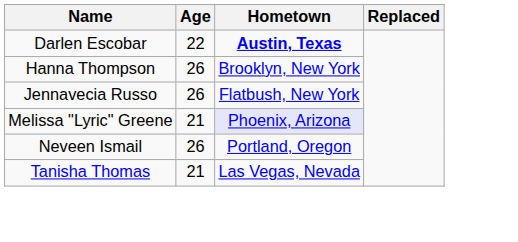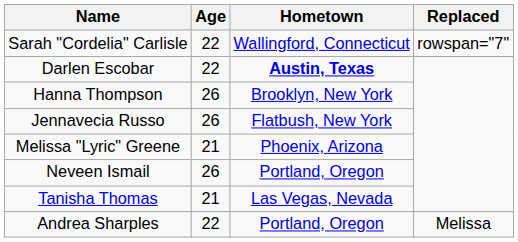+ row: (98, 43)
(289, 120) lavender background -> (322, 146) no background
+ row: (98, 224)
